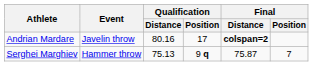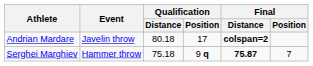(163, 40) 80.16 -> (163, 40) 80.18
(163, 54) 75.13 -> (163, 54) 75.18
(246, 54) normal -> (246, 54) bold
